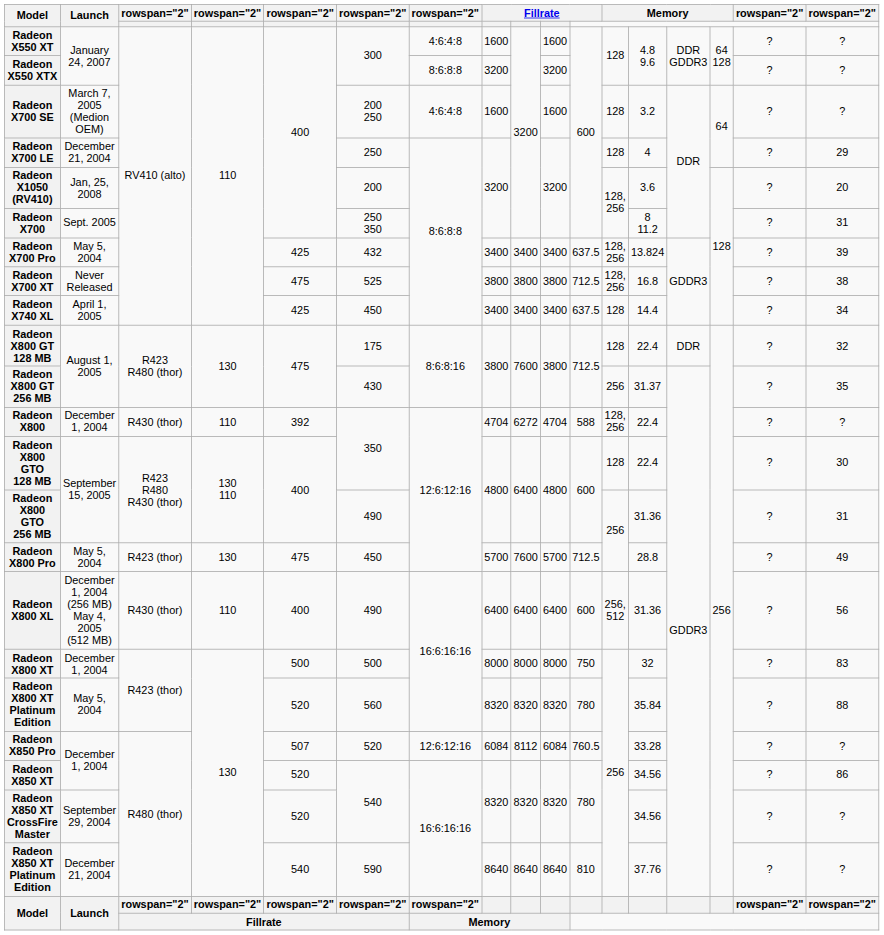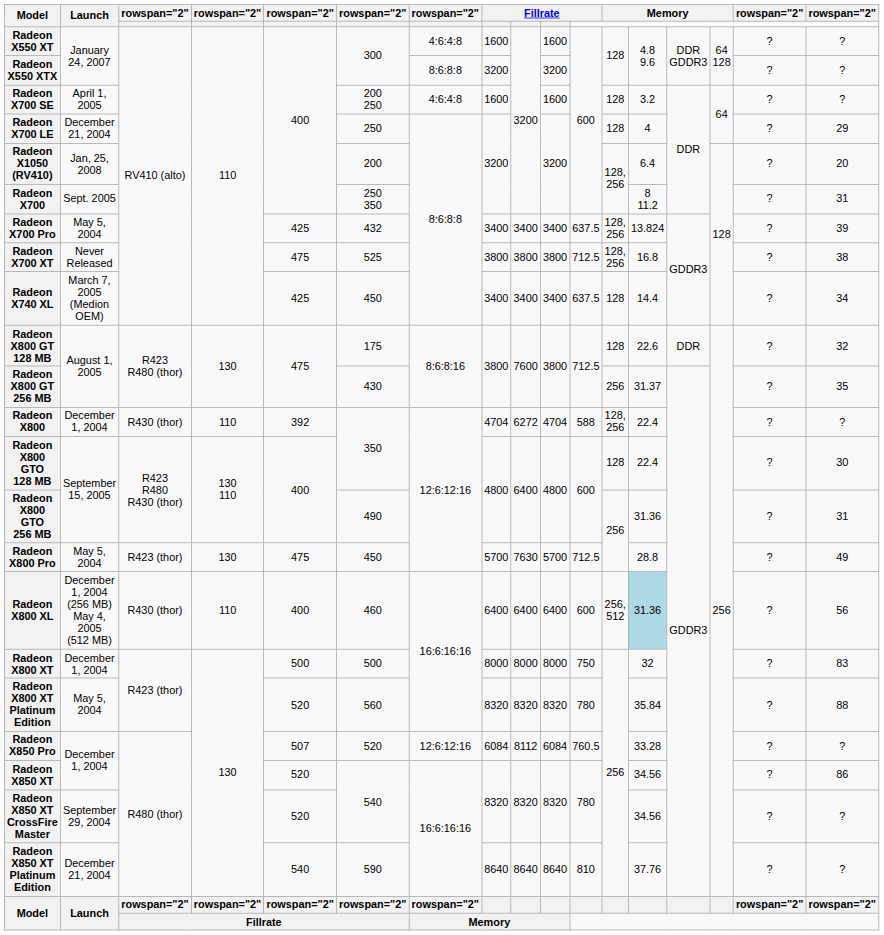(89, 111) March 7, 2005 (Medion OEM) -> (90, 99) April 1, 2005
(648, 187) 3.6 -> (648, 163) 6.4
(90, 310) April 1, 2005 -> (89, 298) March 7, 2005 (Medion OEM)
(648, 345) 22.4 -> (648, 345) 22.6
(526, 557) 7600 -> (526, 557) 7630
(373, 610) 490 -> (373, 610) 460
(648, 610) no background -> (648, 610) lightblue background
